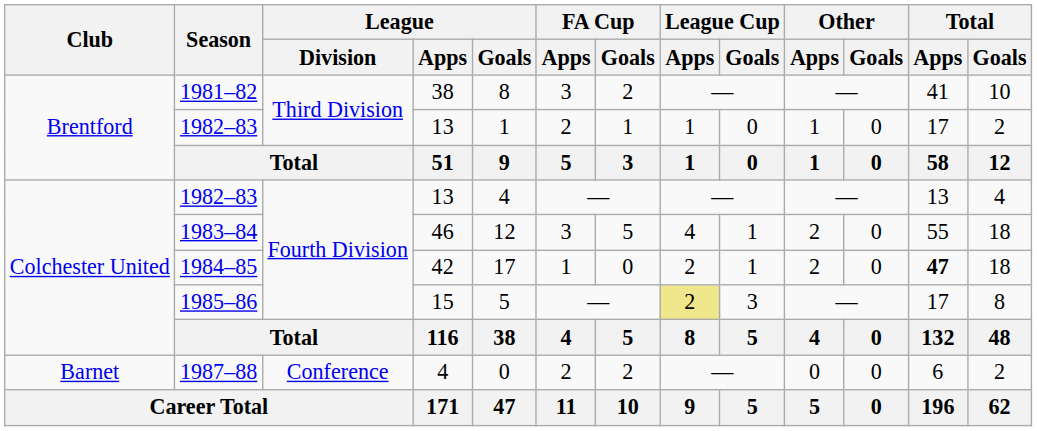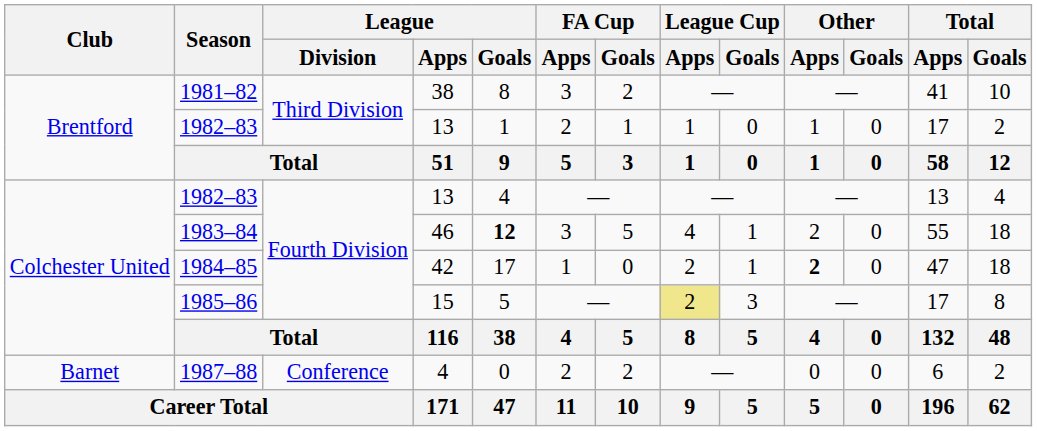(504, 232) normal -> (504, 232) bold
(814, 267) normal -> (814, 267) bold
(938, 267) bold -> (938, 267) normal
